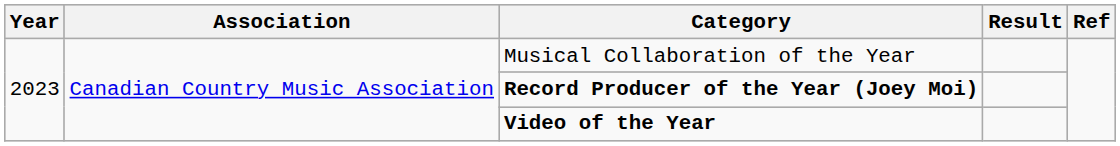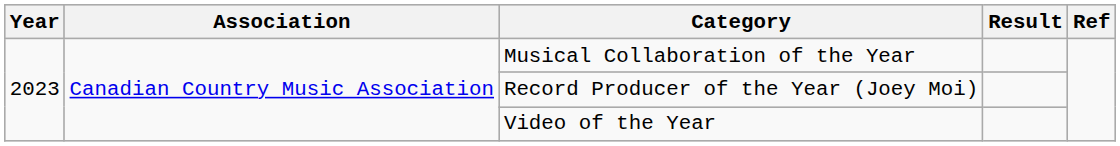(741, 90) bold -> (741, 90) normal
(610, 123) bold -> (610, 123) normal
